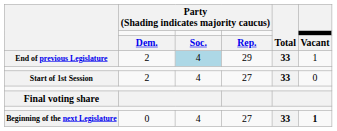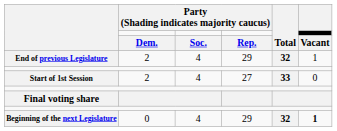(198, 58) lightblue background -> (198, 58) no background
(285, 58) 33 -> (285, 58) 32
(247, 118) 27 -> (247, 118) 29
(285, 118) 33 -> (285, 118) 32
